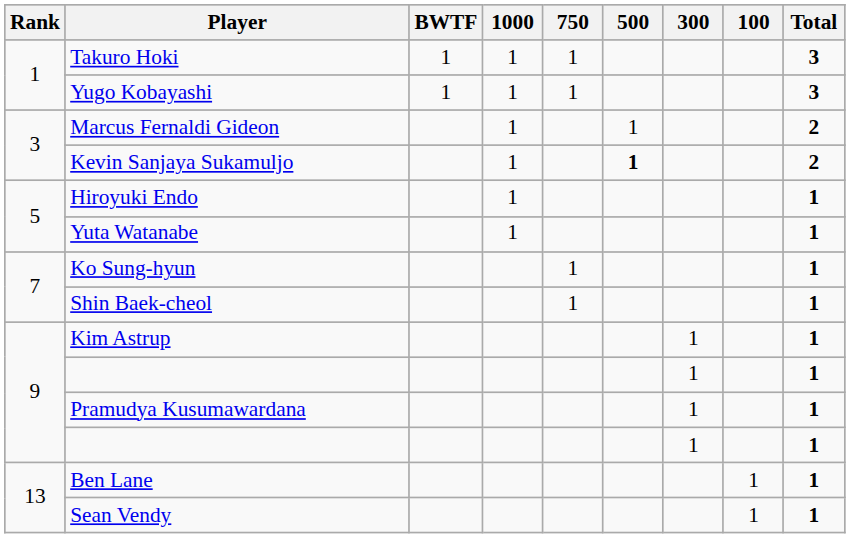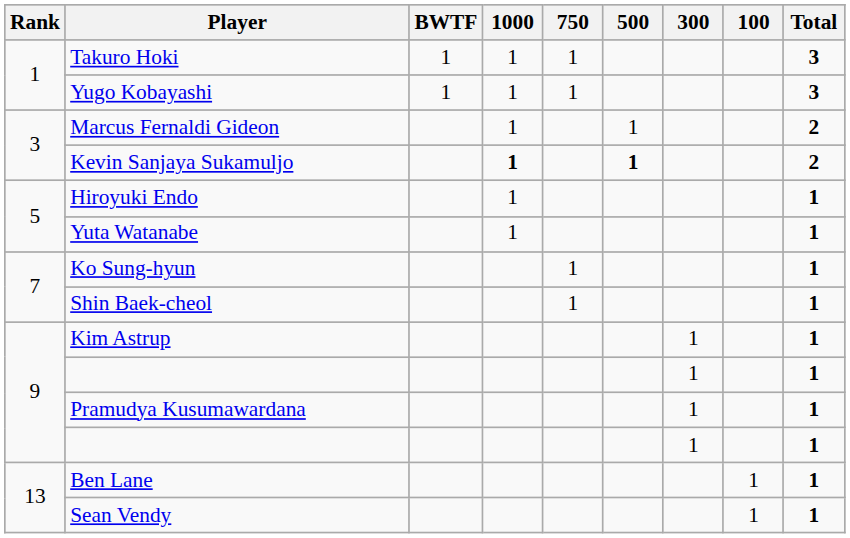(513, 162) normal -> (513, 162) bold
